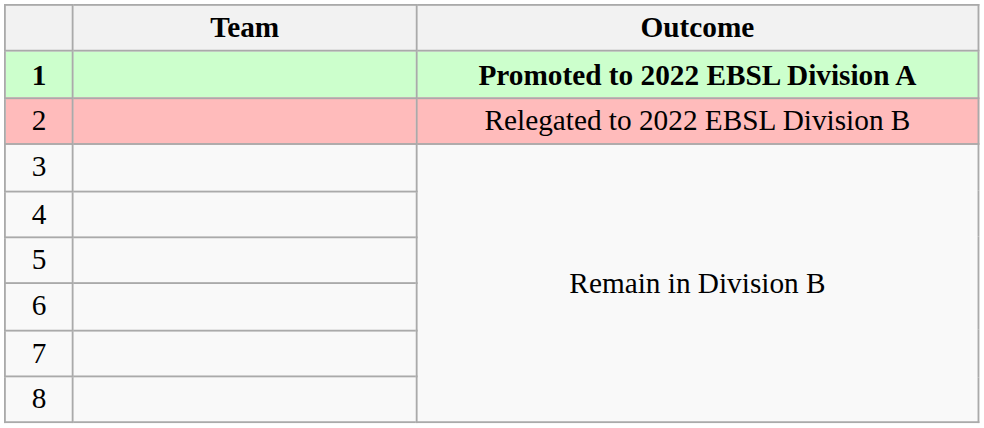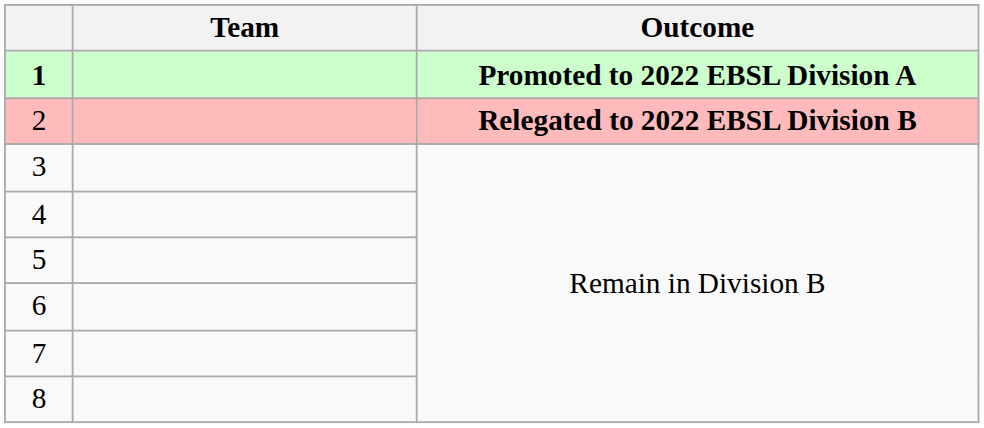(697, 120) normal -> (697, 120) bold
